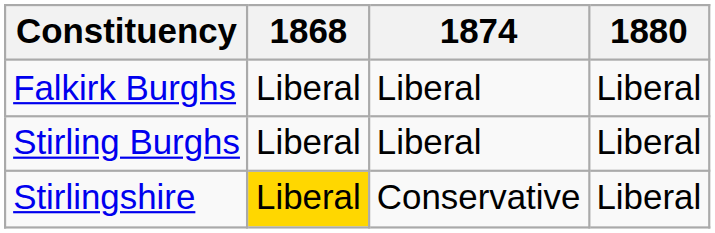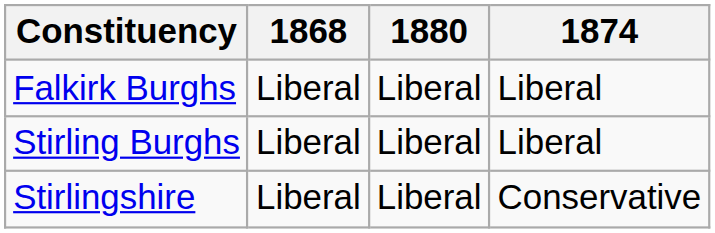columns swapped: (479, 32) <-> (649, 32)
(308, 198) gold background -> (308, 198) no background
